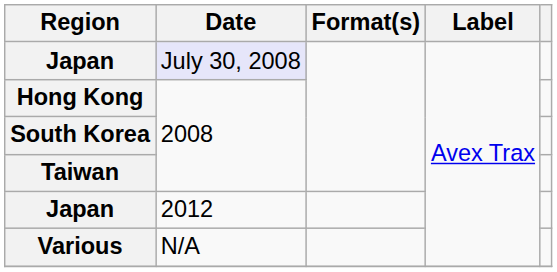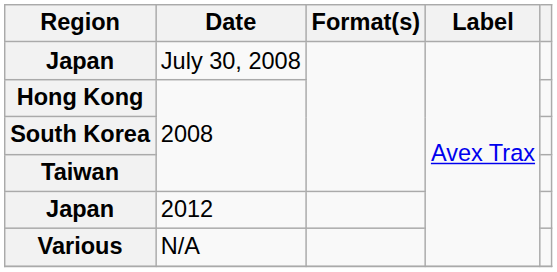(231, 60) lavender background -> (231, 60) no background
